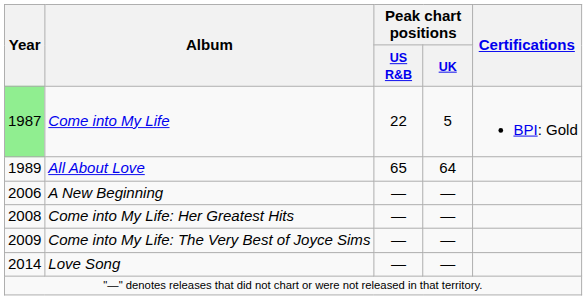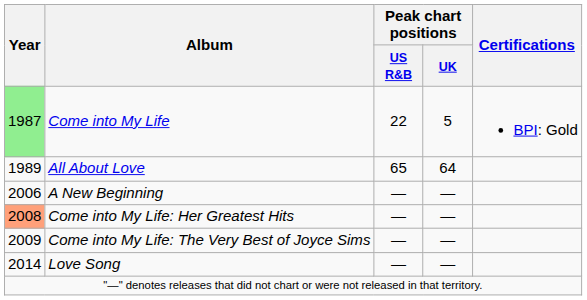(25, 216) no background -> (25, 216) lightsalmon background
